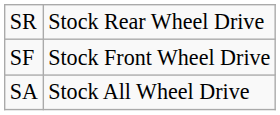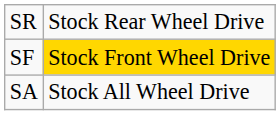(159, 57) no background -> (159, 57) gold background
